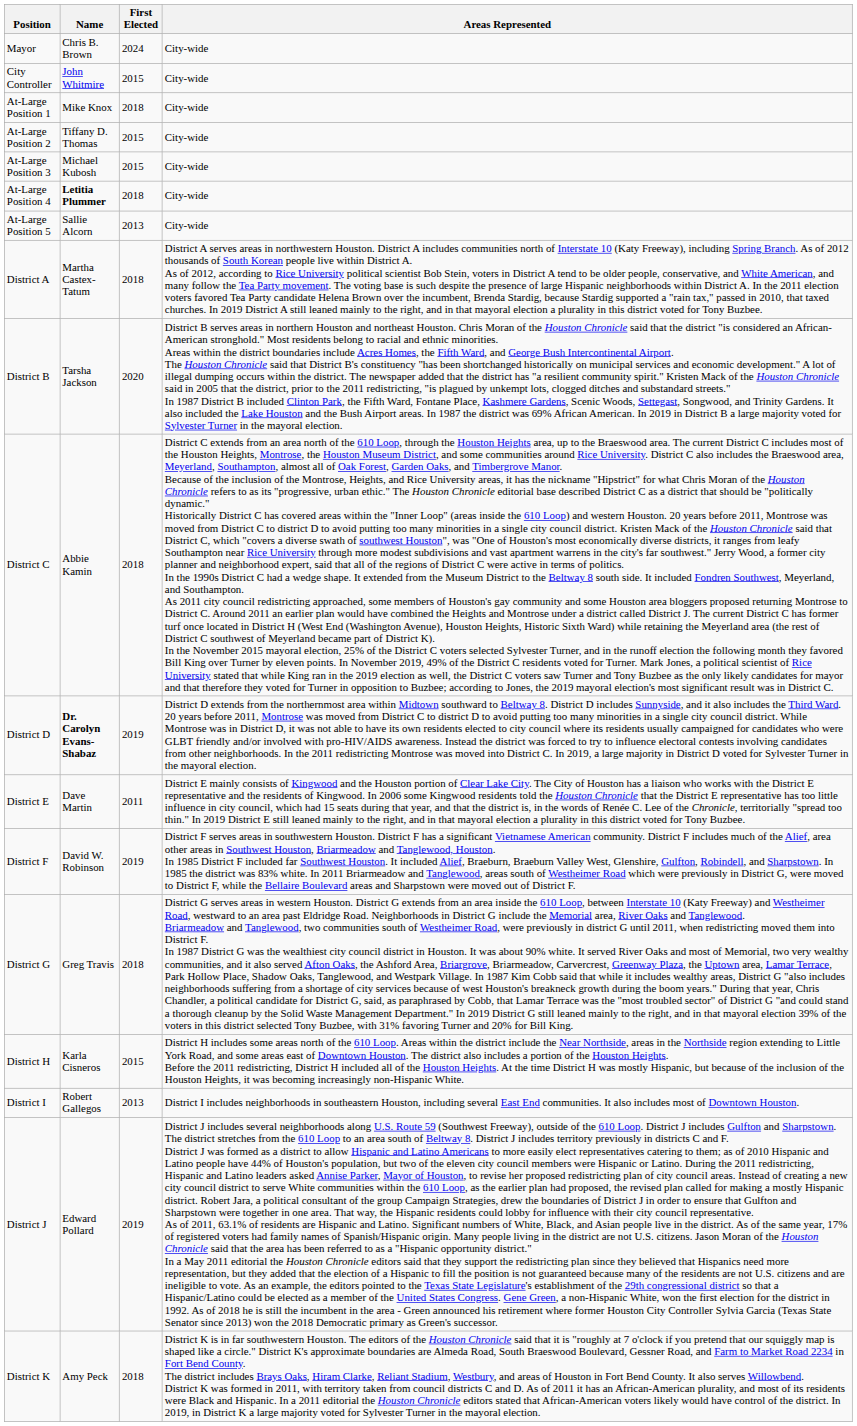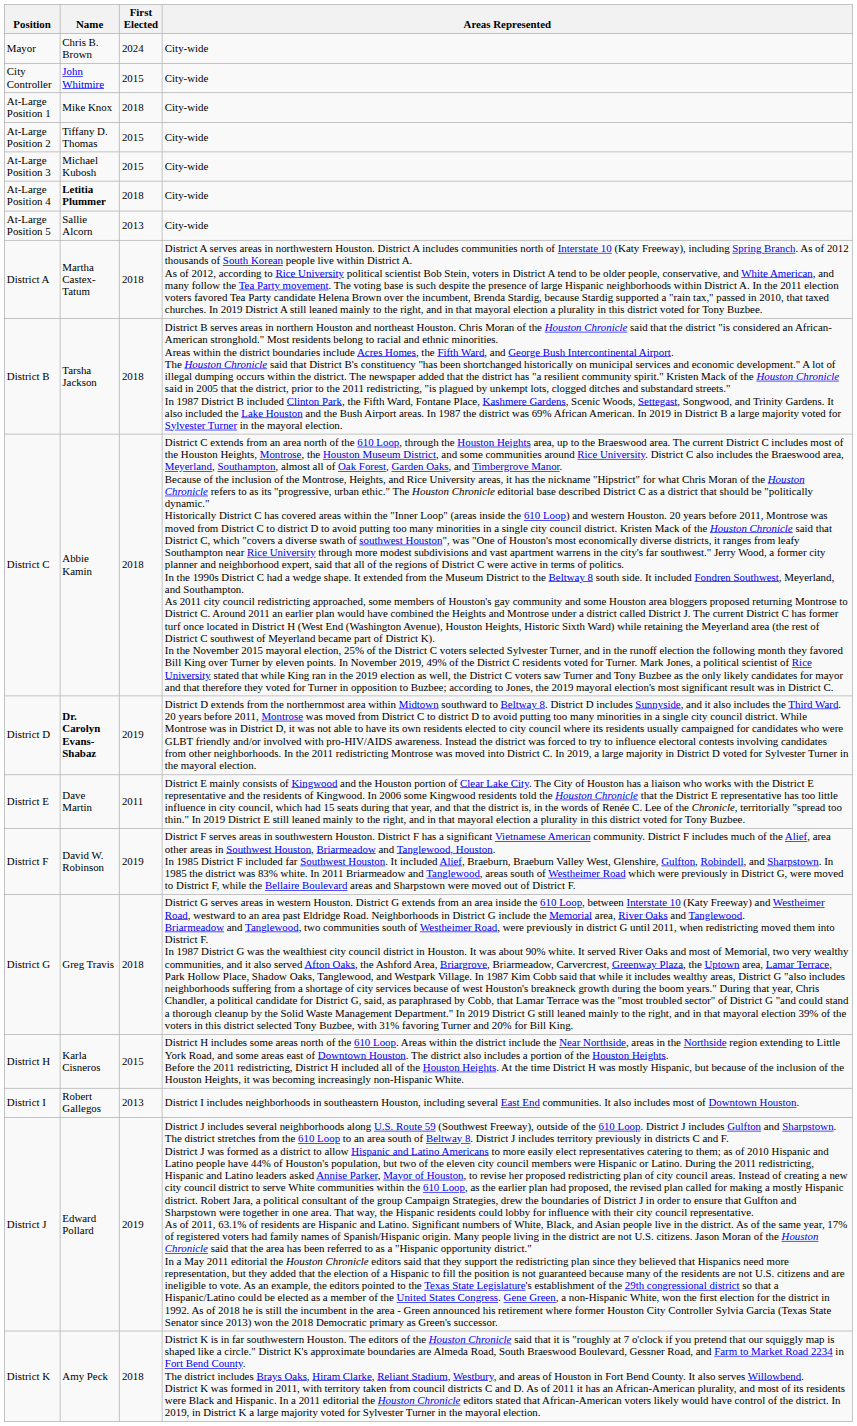(133, 376) 2020 -> (133, 376) 2018
